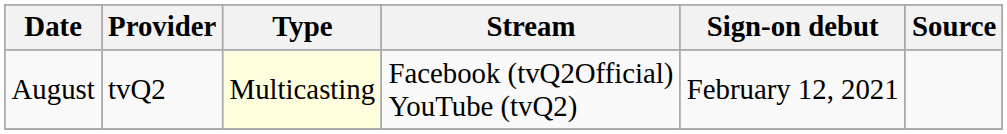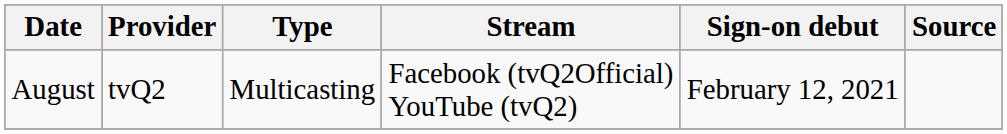(302, 89) lightyellow background -> (302, 89) no background
